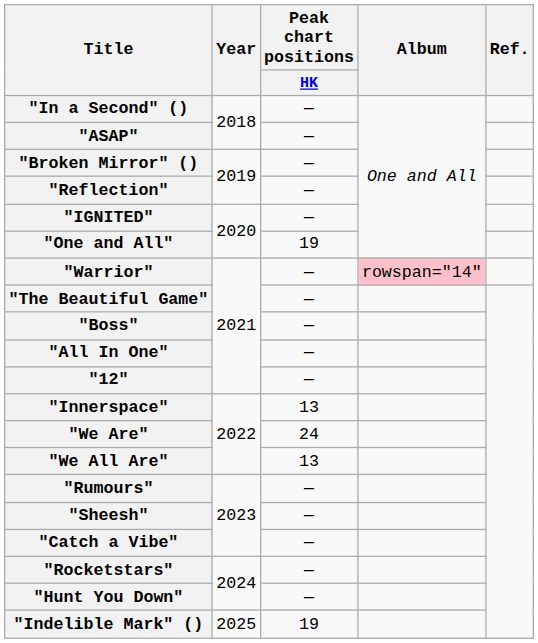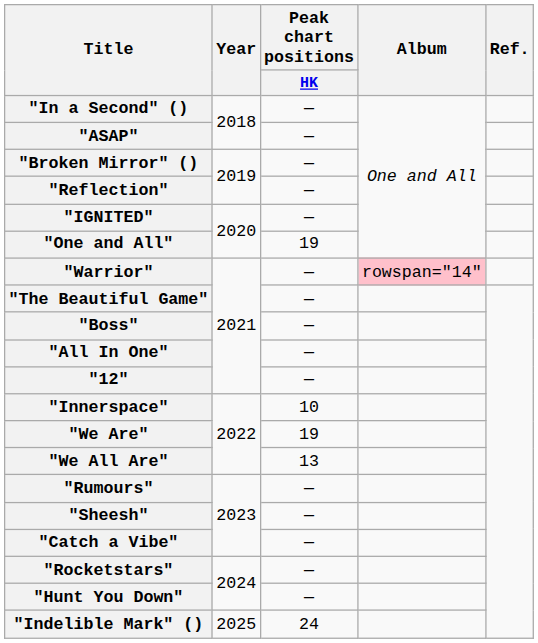(309, 407) 13 -> (309, 407) 10
(309, 434) 24 -> (309, 434) 19
(309, 624) 19 -> (309, 624) 24
